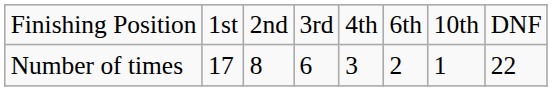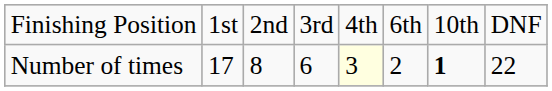(352, 65) no background -> (352, 65) lightyellow background
(440, 65) normal -> (440, 65) bold
